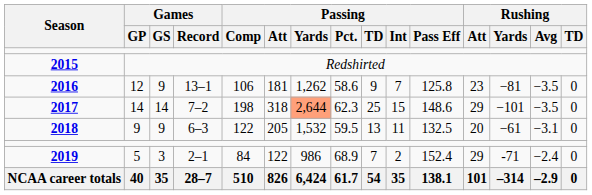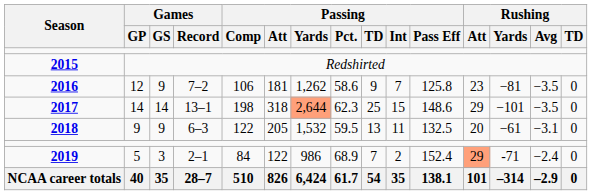(198, 86) 13–1 -> (198, 86) 7–2
(198, 107) 7–2 -> (198, 107) 13–1
(477, 157) no background -> (477, 157) lightsalmon background
